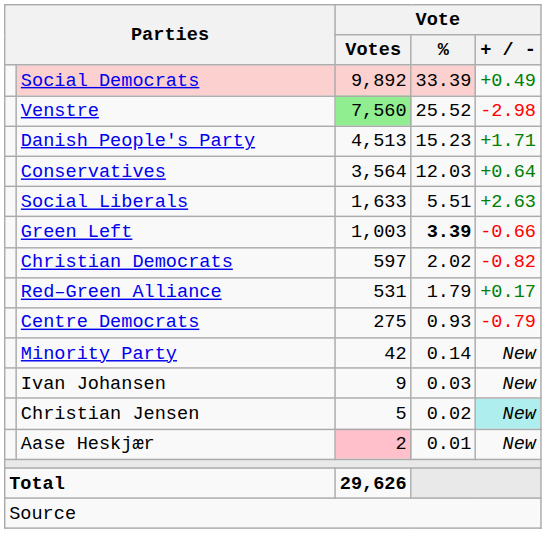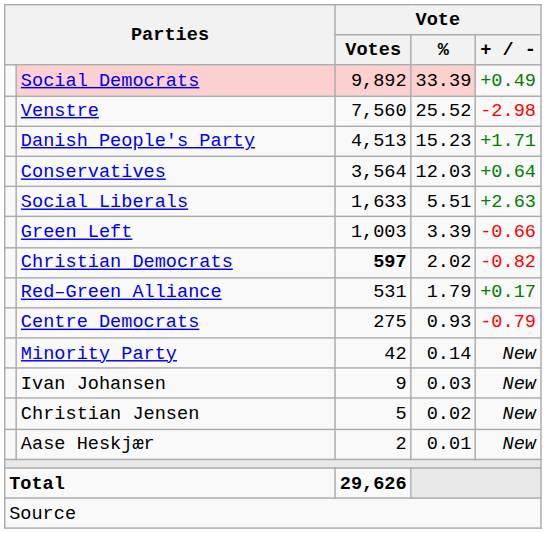(379, 111) lightgreen background -> (379, 111) no background
(449, 232) bold -> (449, 232) normal
(390, 262) normal -> (390, 262) bold
(519, 414) paleturquoise background -> (519, 414) no background
(401, 444) pink background -> (401, 444) no background
